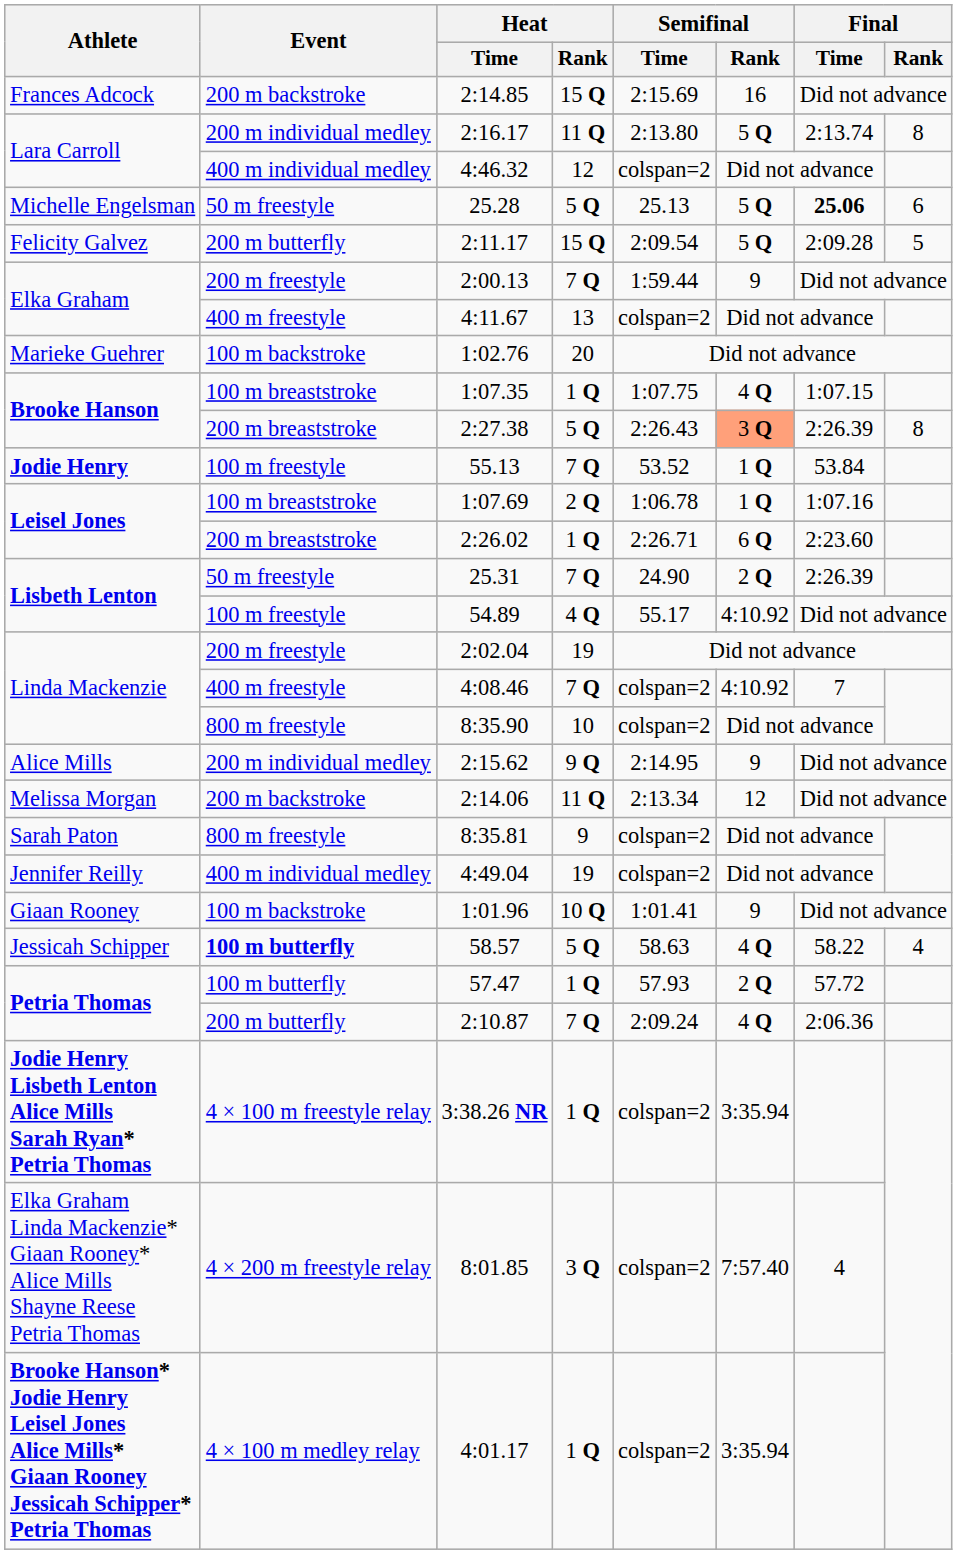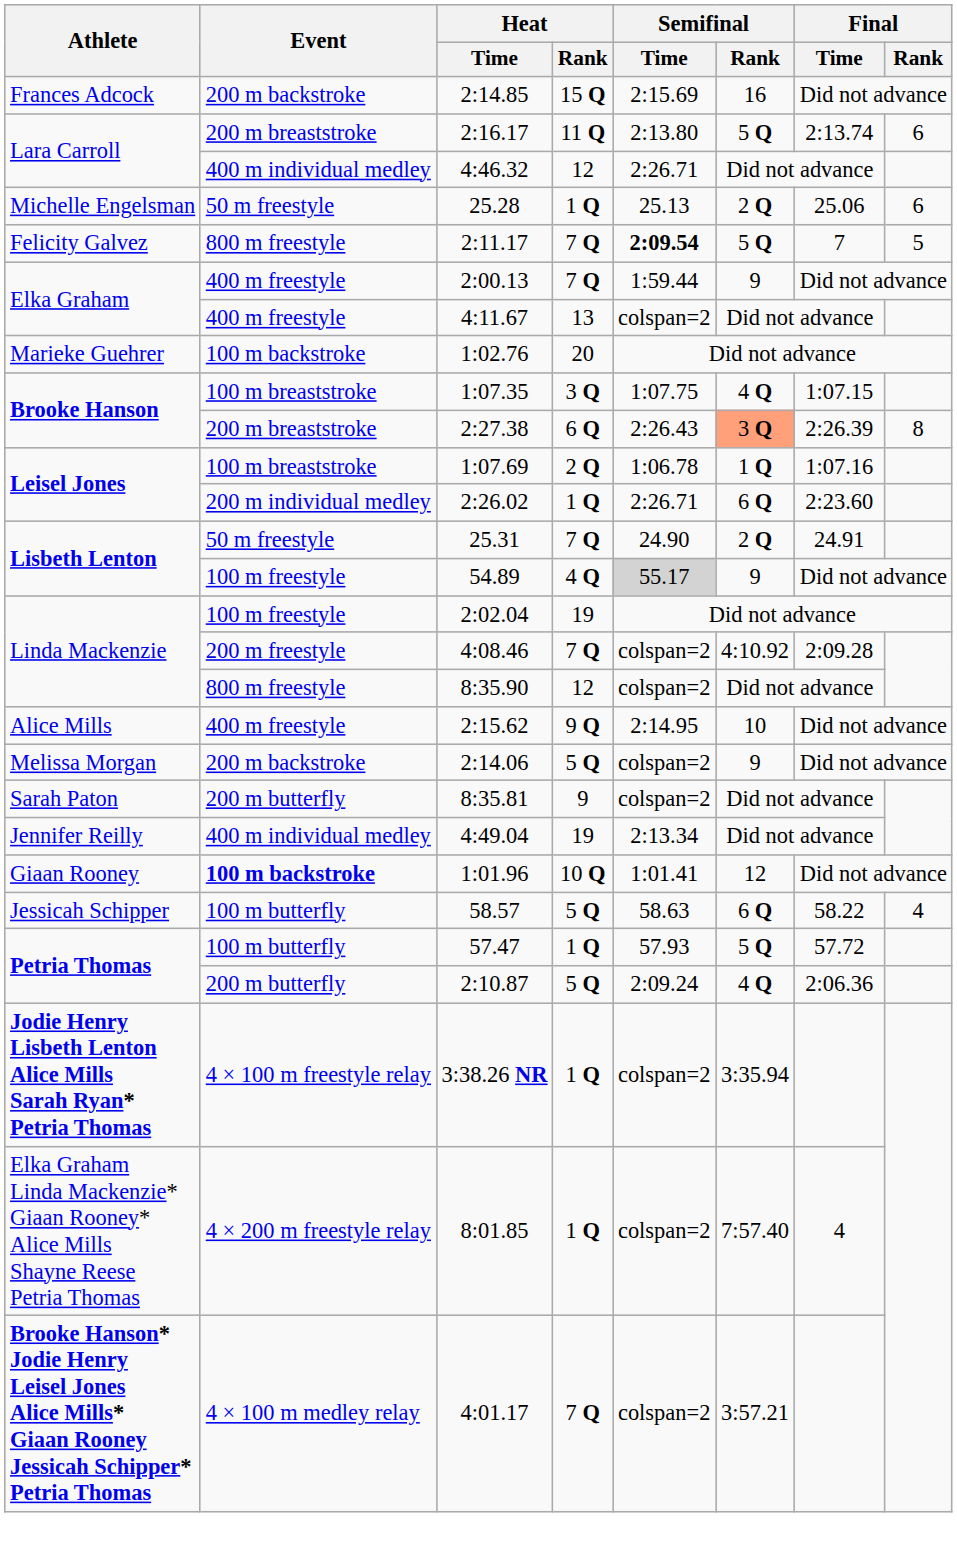(318, 132) 200 m individual medley -> (291, 132) 200 m breaststroke
(918, 132) 8 -> (918, 132) 6
(664, 169) colspan=2 -> (664, 169) 2:26.71
(583, 206) 5 Q -> (583, 206) 1 Q
(755, 206) 5 Q -> (755, 206) 2 Q
(839, 206) bold -> (839, 206) normal
(276, 243) 200 m butterfly -> (276, 243) 800 m freestyle
(583, 243) 15 Q -> (583, 243) 7 Q
(664, 243) normal -> (664, 243) bold
(839, 243) 2:09.28 -> (839, 243) 7
(276, 280) 200 m freestyle -> (276, 280) 400 m freestyle
(583, 391) 1 Q -> (583, 391) 3 Q
(583, 428) 5 Q -> (583, 428) 6 Q
- row: (495, 466)
(291, 540) 200 m breaststroke -> (318, 503) 200 m individual medley
(839, 577) 2:26.39 -> (839, 540) 24.91
(664, 614) no background -> (664, 577) lightgrey background
(755, 614) 4:10.92 -> (755, 577) 9
(276, 651) 200 m freestyle -> (276, 614) 100 m freestyle
(276, 688) 400 m freestyle -> (276, 651) 200 m freestyle
(839, 688) 7 -> (839, 651) 2:09.28
(583, 725) 10 -> (583, 688) 12
(318, 762) 200 m individual medley -> (276, 725) 400 m freestyle
(755, 762) 9 -> (755, 725) 10
(583, 799) 11 Q -> (583, 762) 5 Q
(664, 799) 2:13.34 -> (664, 762) colspan=2
(755, 799) 12 -> (755, 762) 9
(276, 836) 800 m freestyle -> (276, 799) 200 m butterfly
(664, 873) colspan=2 -> (664, 836) 2:13.34
(286, 910) normal -> (290, 873) bold
(755, 910) 9 -> (755, 873) 12
(280, 947) bold -> (276, 910) normal
(755, 947) 4 Q -> (755, 910) 6 Q
(755, 984) 2 Q -> (755, 947) 5 Q
(583, 1021) 7 Q -> (583, 984) 5 Q
(583, 1268) 3 Q -> (583, 1231) 1 Q
(583, 1451) 1 Q -> (583, 1414) 7 Q
(755, 1451) 3:35.94 -> (755, 1414) 3:57.21
